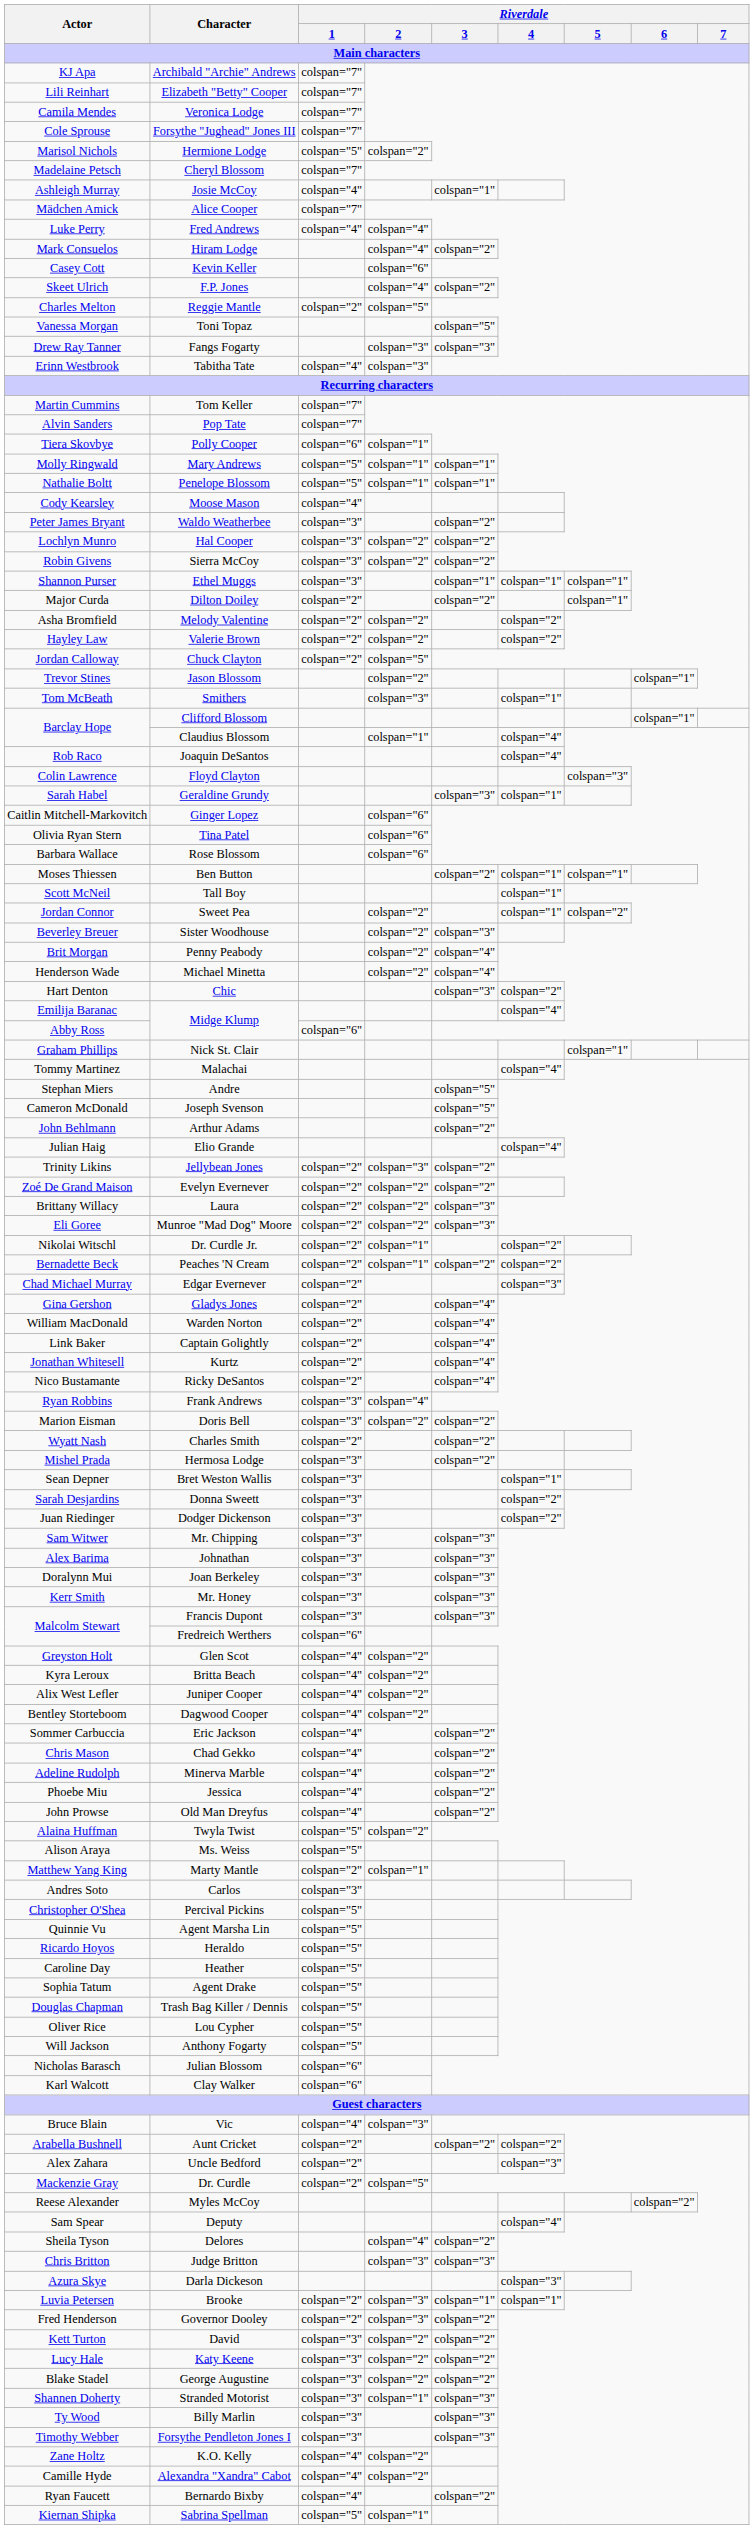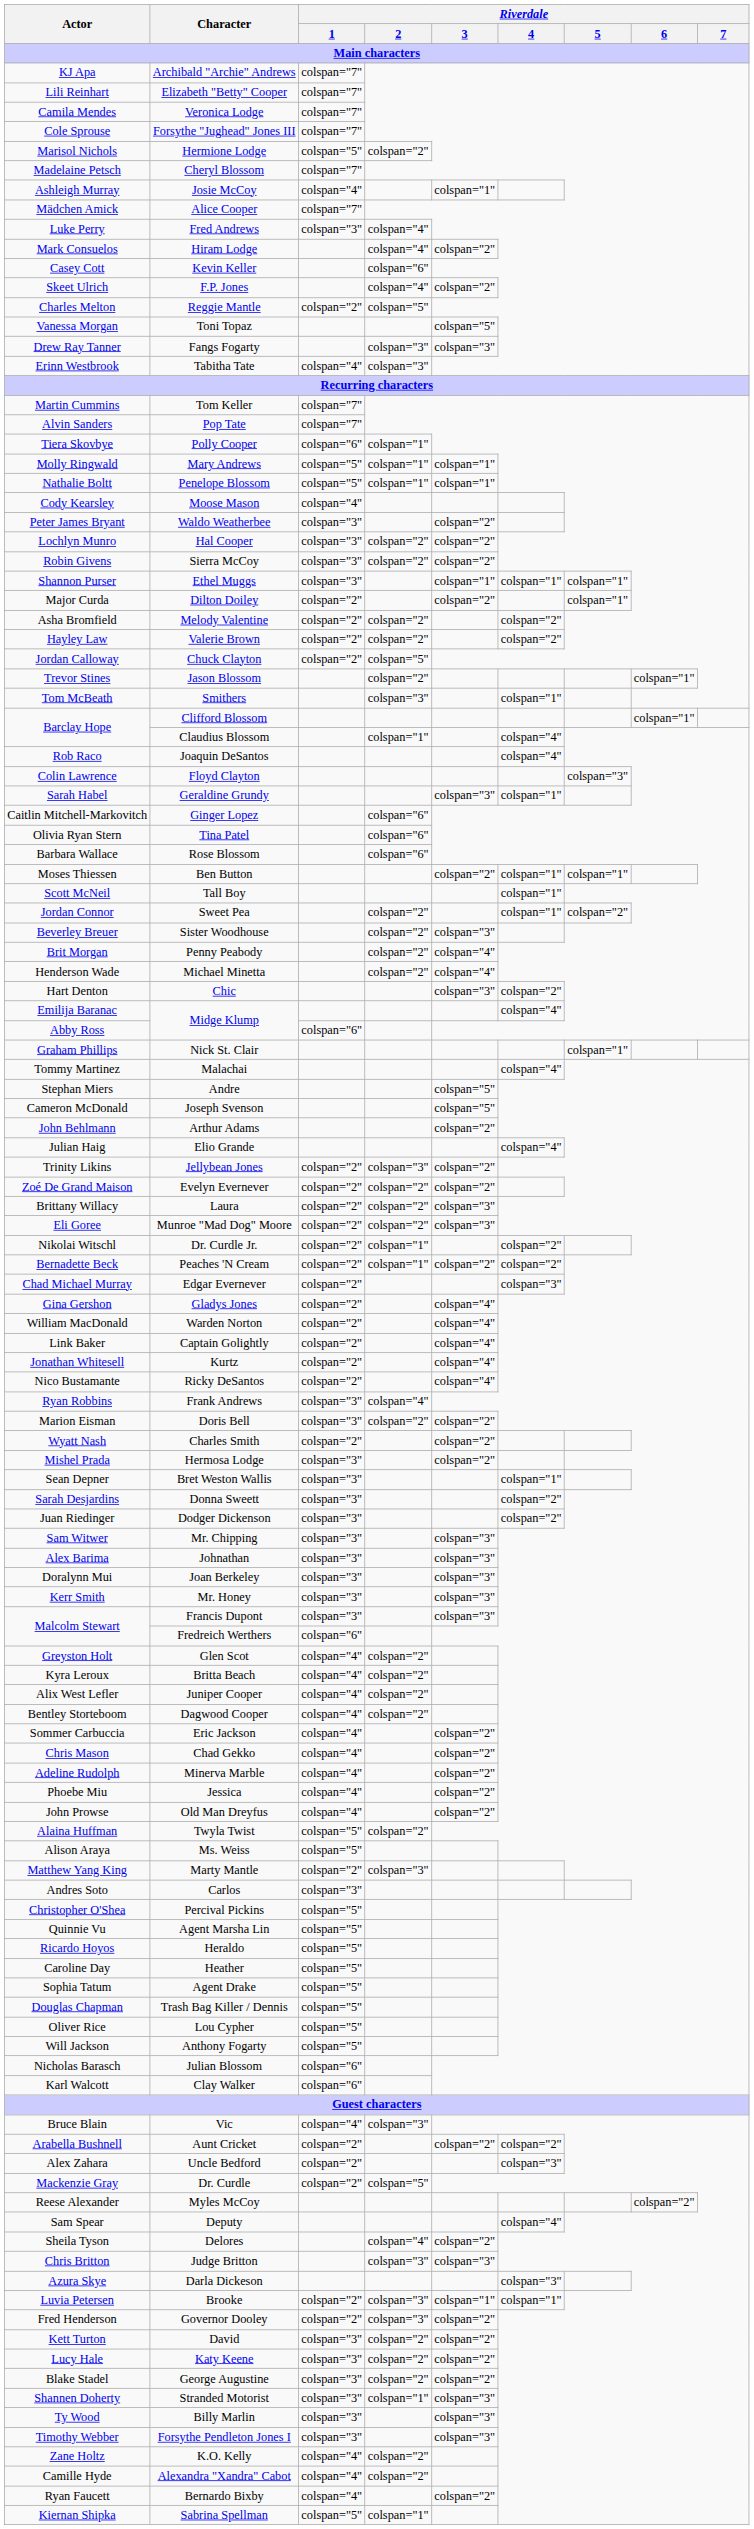(332, 229) colspan="4" -> (332, 229) colspan="3"
(398, 1870) colspan="1" -> (398, 1870) colspan="3"
